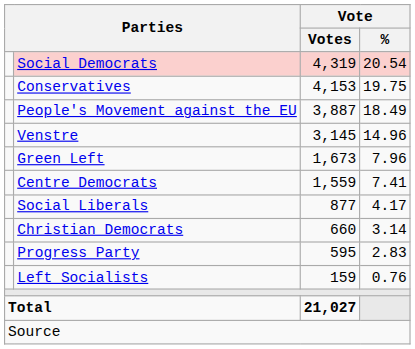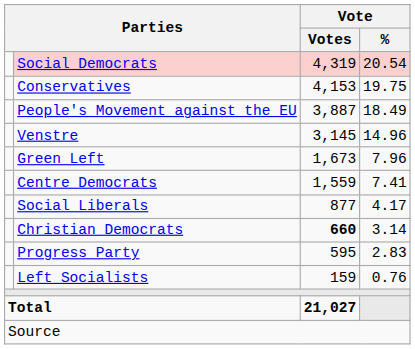(343, 230) normal -> (343, 230) bold
